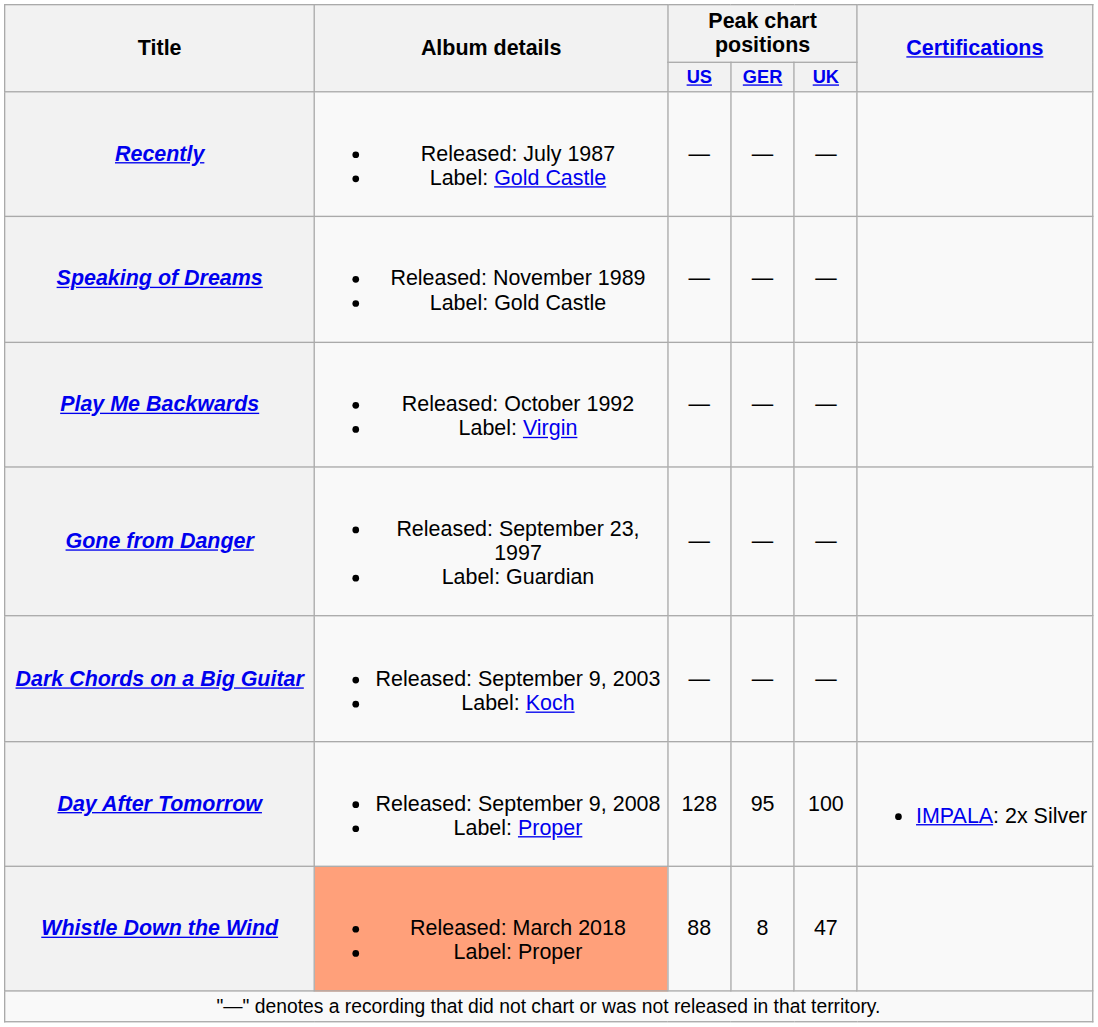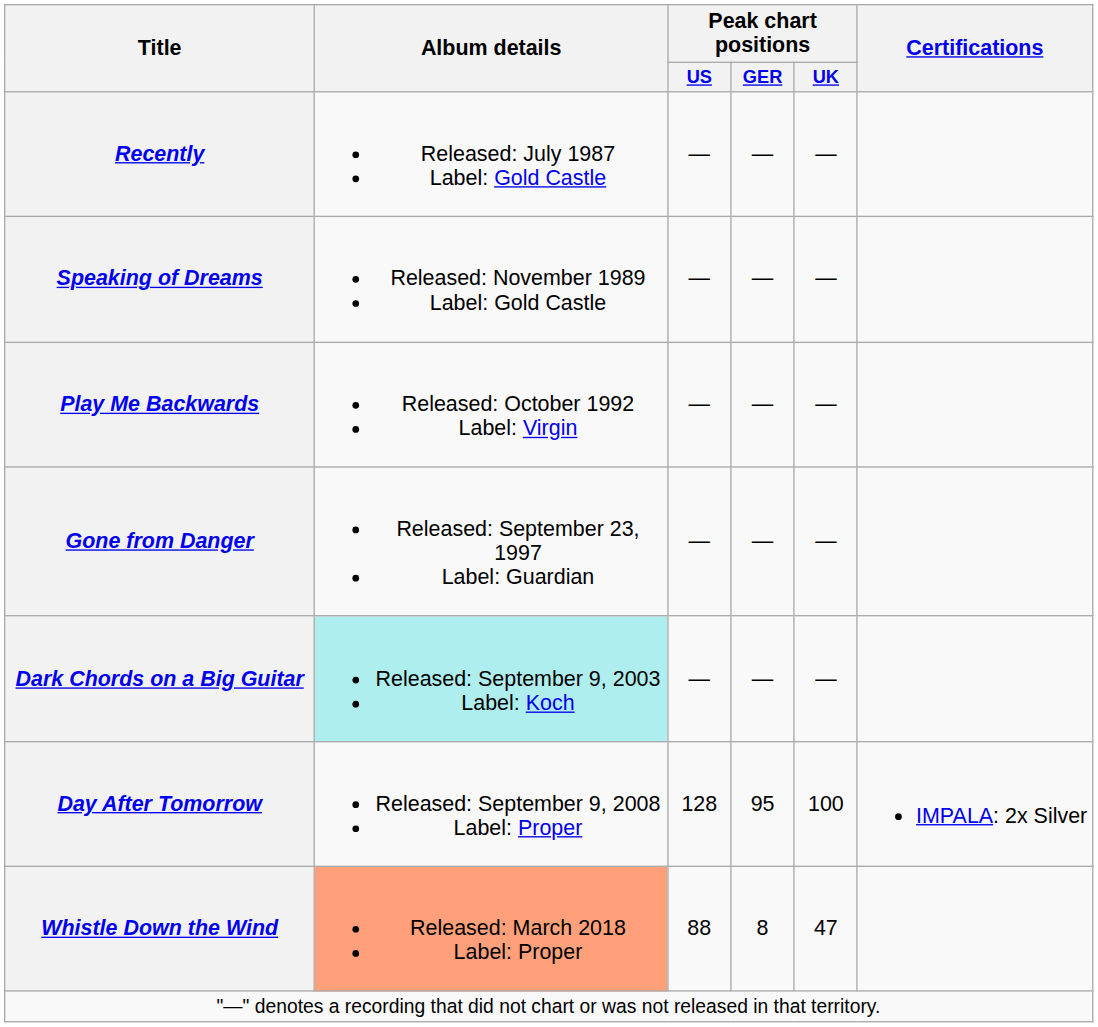(491, 691) no background -> (491, 691) paleturquoise background
